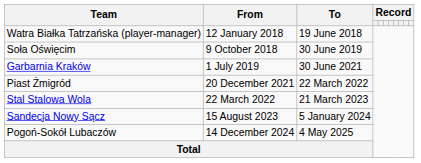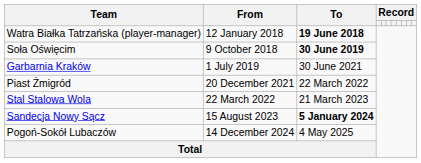(330, 34) normal -> (331, 34) bold
(330, 50) normal -> (331, 50) bold
(335, 116) normal -> (336, 116) bold
